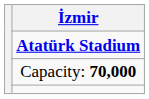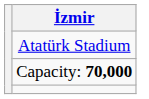(78, 44) bold -> (74, 44) normal
